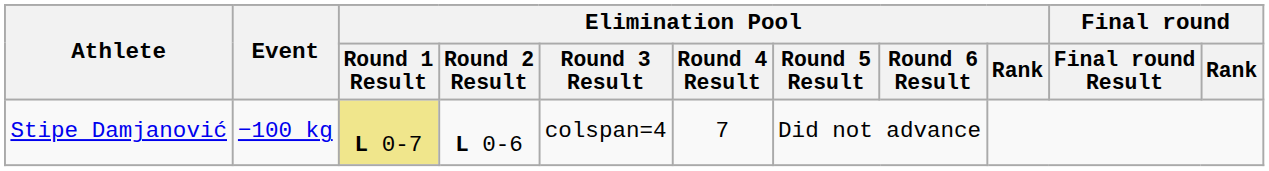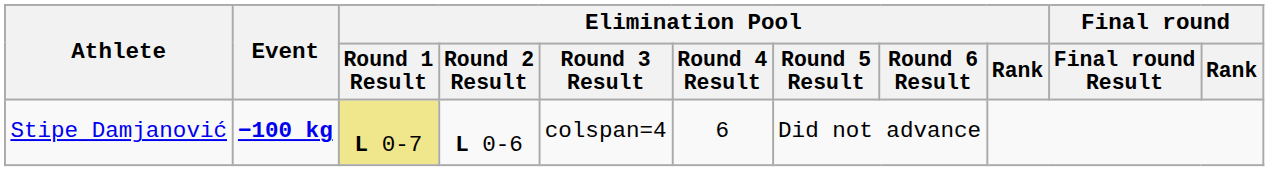(285, 132) normal -> (285, 132) bold
(722, 132) 7 -> (722, 132) 6
